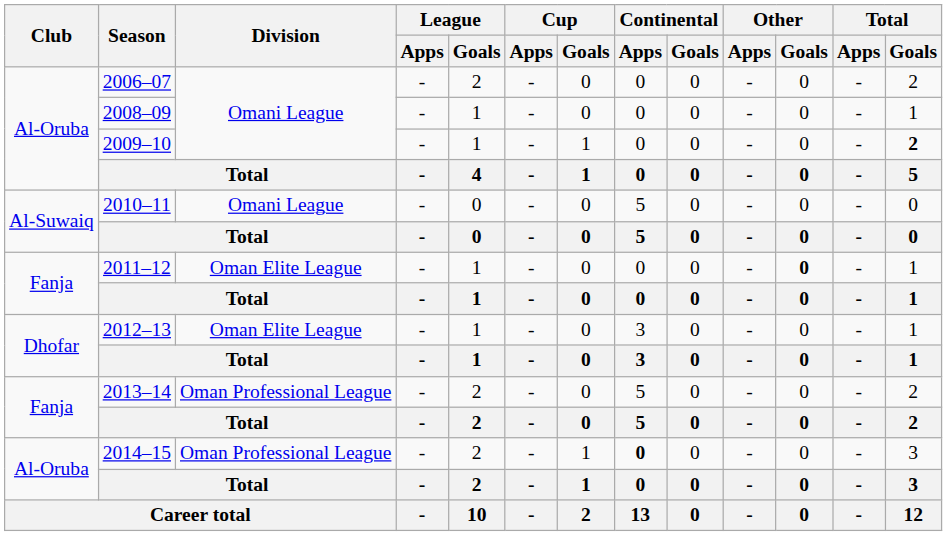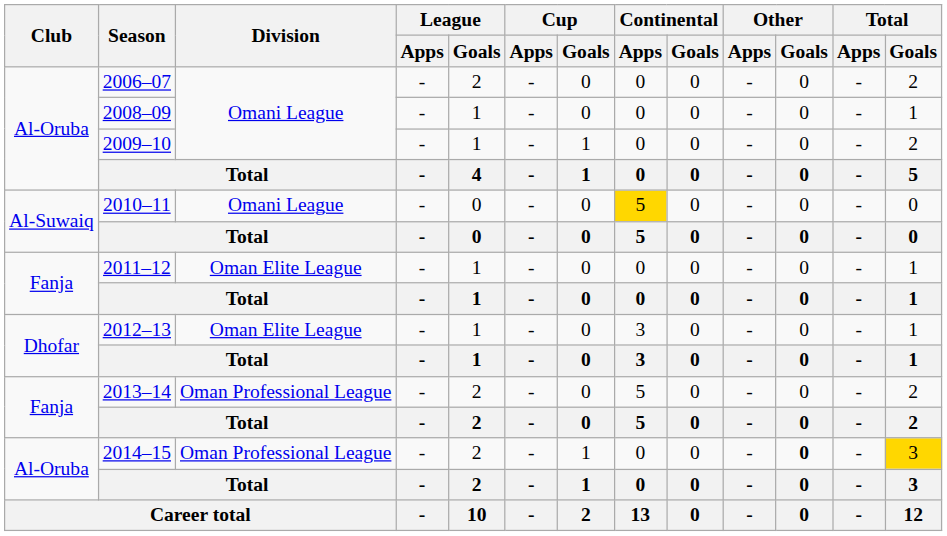(913, 143) bold -> (913, 143) normal
(640, 205) no background -> (640, 205) gold background
(804, 267) bold -> (804, 267) normal
(640, 453) bold -> (640, 453) normal
(804, 453) normal -> (804, 453) bold
(913, 453) no background -> (913, 453) gold background
